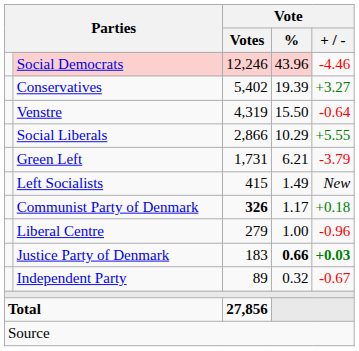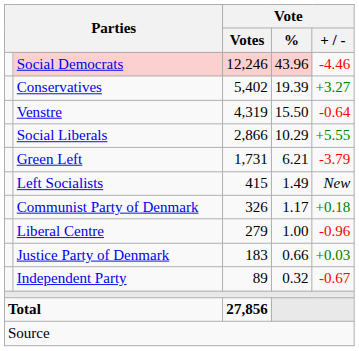(256, 207) bold -> (256, 207) normal
(295, 254) bold -> (295, 254) normal
(333, 254) bold -> (333, 254) normal
